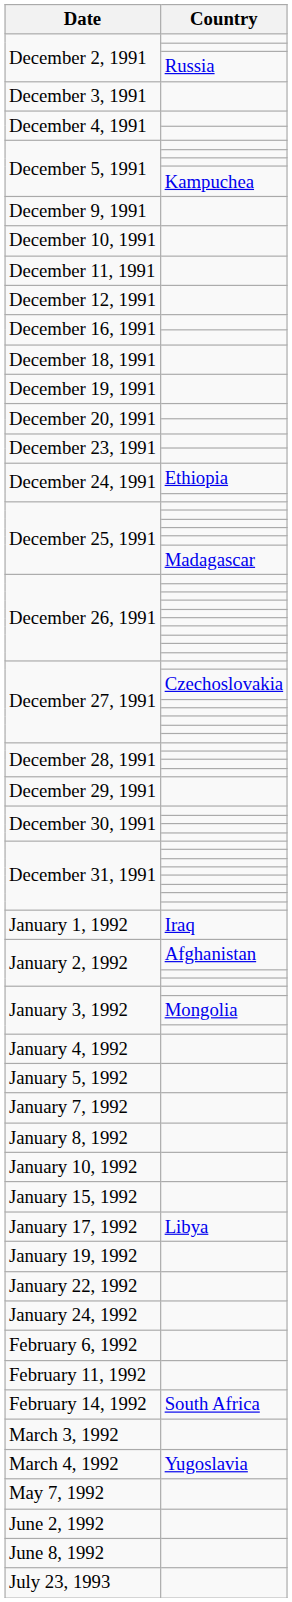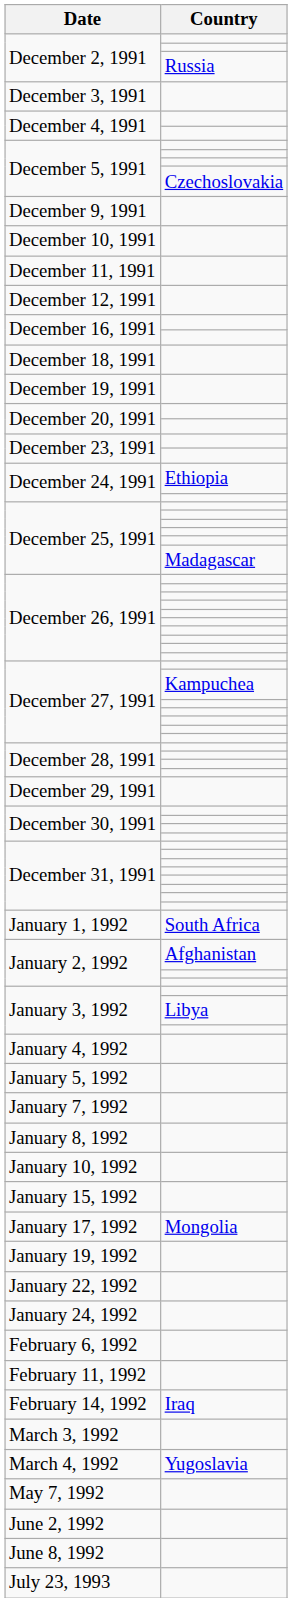(209, 181) Kampuchea -> (224, 181) Czechoslovakia
(224, 684) Czechoslovakia -> (209, 684) Kampuchea
(180, 924) Iraq -> (212, 924) South Africa
(201, 1010) Mongolia -> (186, 1010) Libya
(186, 1226) Libya -> (201, 1226) Mongolia
(212, 1404) South Africa -> (180, 1404) Iraq
